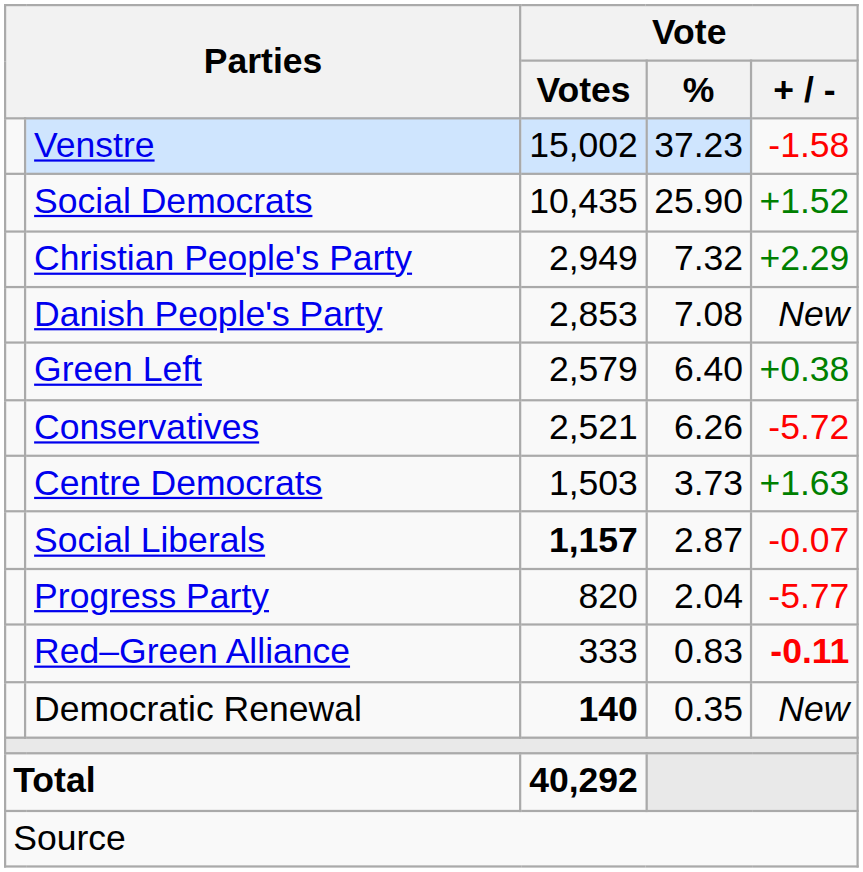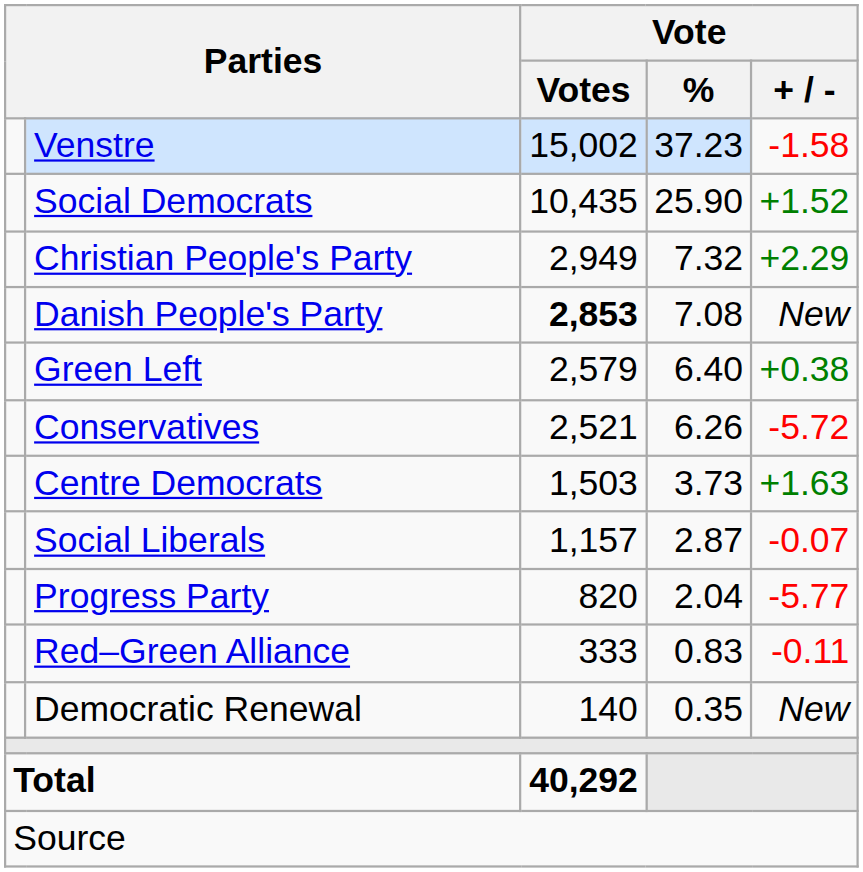(593, 314) normal -> (593, 314) bold
(593, 539) bold -> (593, 539) normal
(810, 652) bold -> (810, 652) normal
(608, 708) bold -> (608, 708) normal
